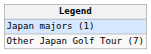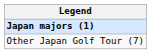(51, 27) normal -> (51, 27) bold
